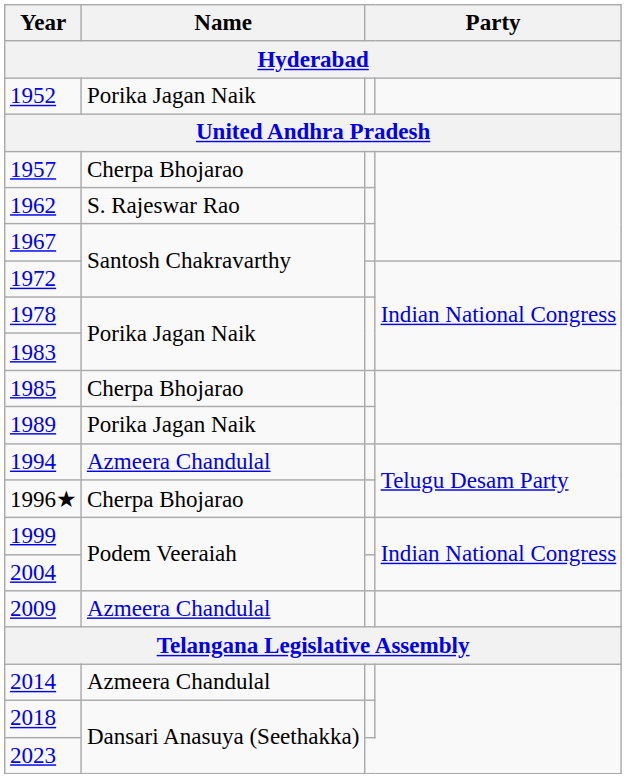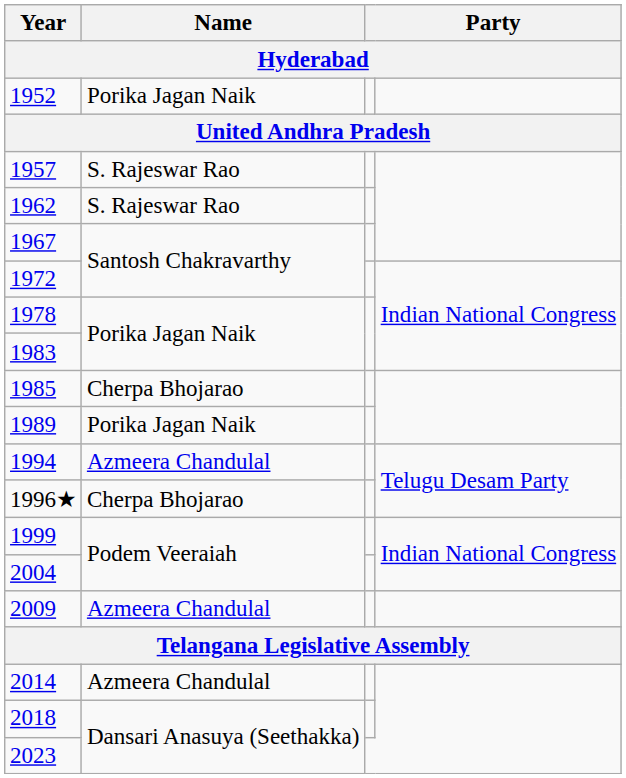(165, 168) Cherpa Bhojarao -> (163, 168) S. Rajeswar Rao
